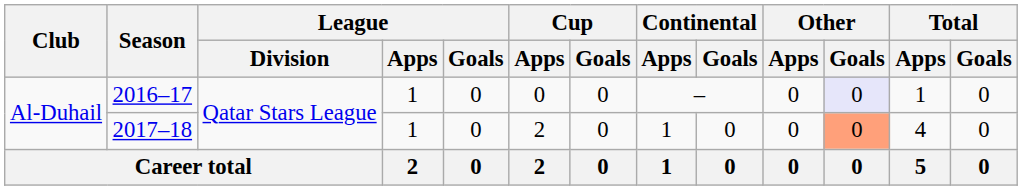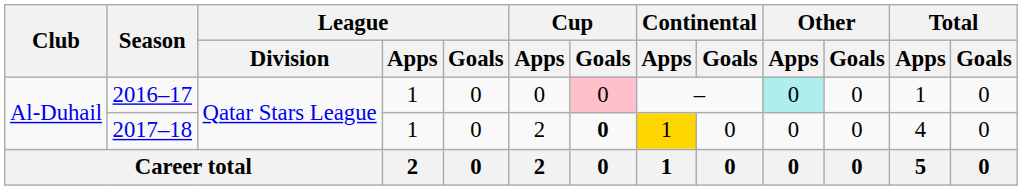(603, 94) no background -> (603, 94) pink background
(793, 94) no background -> (793, 94) paleturquoise background
(857, 94) lavender background -> (857, 94) no background
(603, 130) normal -> (603, 130) bold
(666, 130) no background -> (666, 130) gold background
(857, 130) lightsalmon background -> (857, 130) no background
